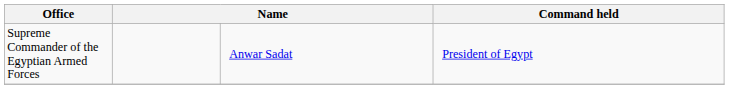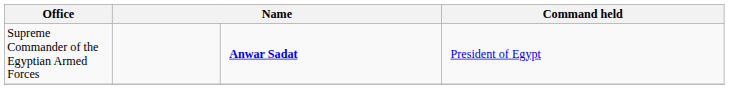(258, 53) normal -> (260, 53) bold
